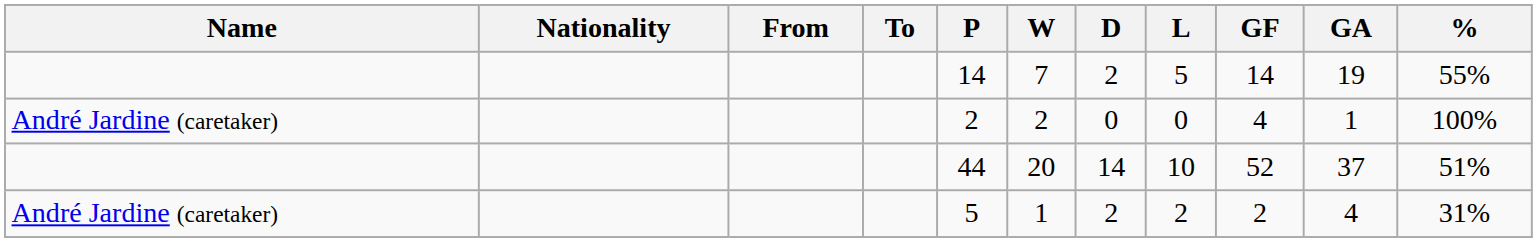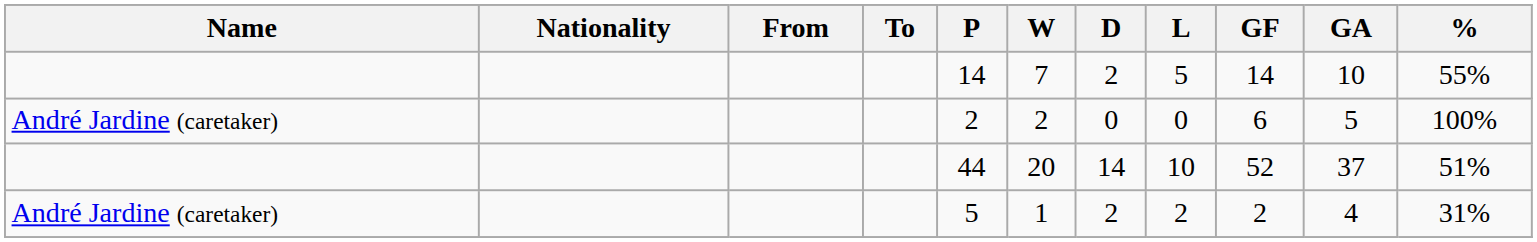(1351, 74) 19 -> (1351, 74) 10
(1260, 120) 4 -> (1260, 120) 6
(1351, 120) 1 -> (1351, 120) 5
